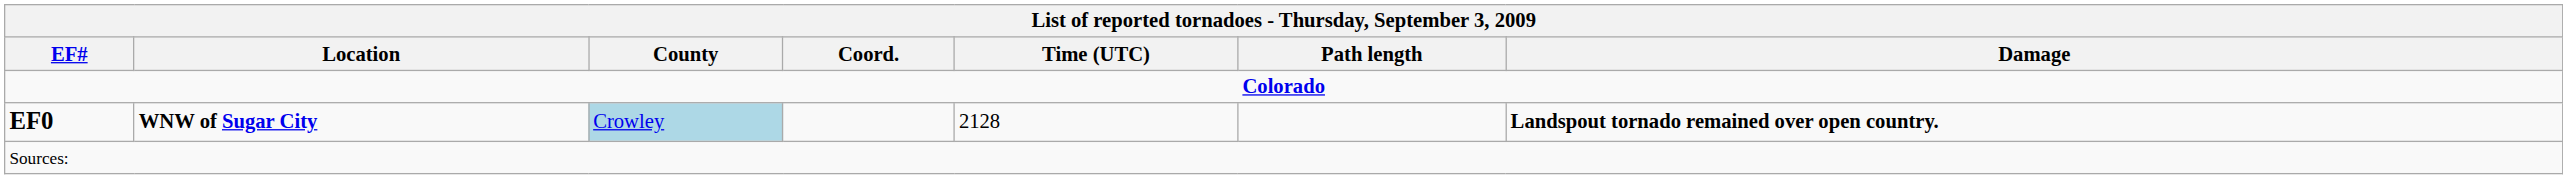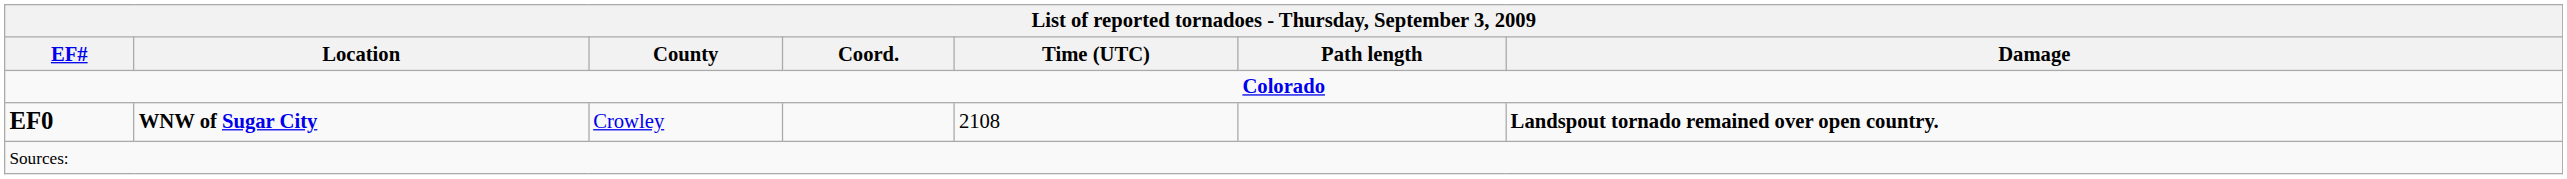(629, 121) lightblue background -> (629, 121) no background
(980, 121) 2128 -> (980, 121) 2108
